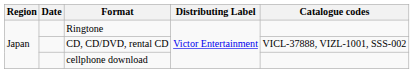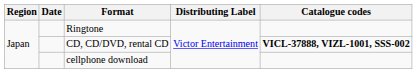(334, 44) normal -> (336, 44) bold
